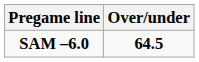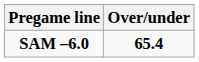(149, 43) 64.5 -> (149, 43) 65.4
